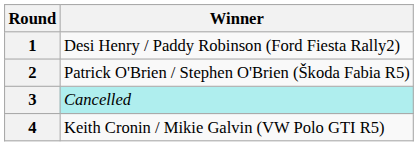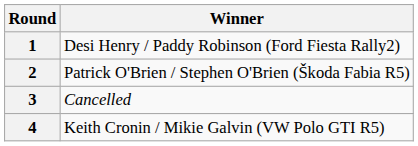(98, 100) paleturquoise background -> (98, 100) no background
